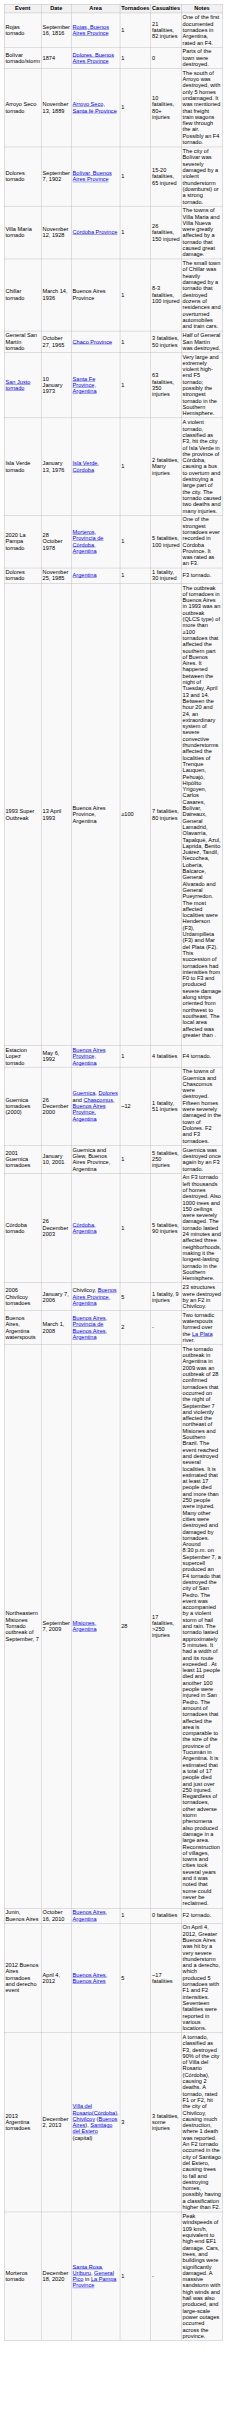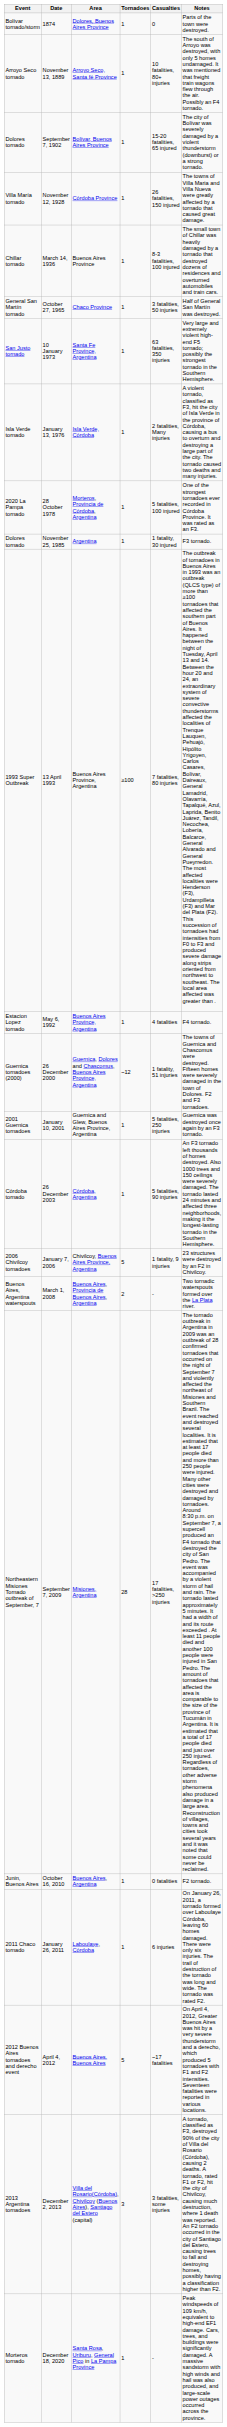- row: (56, 30)
+ row: (53, 1947)
